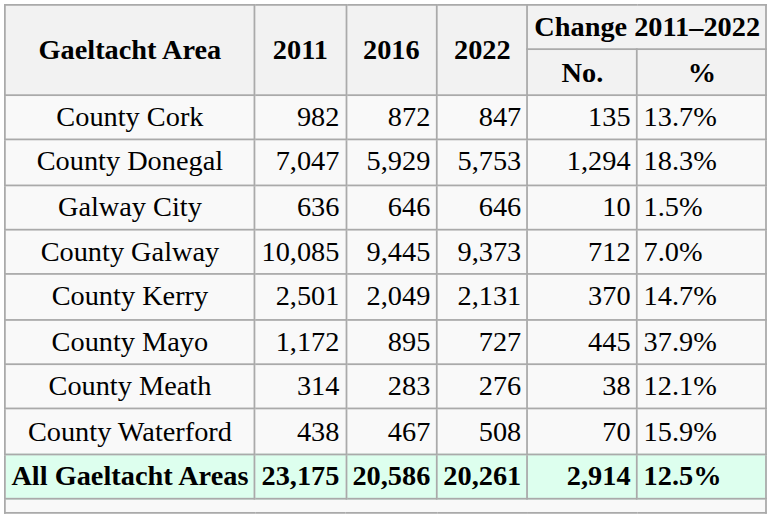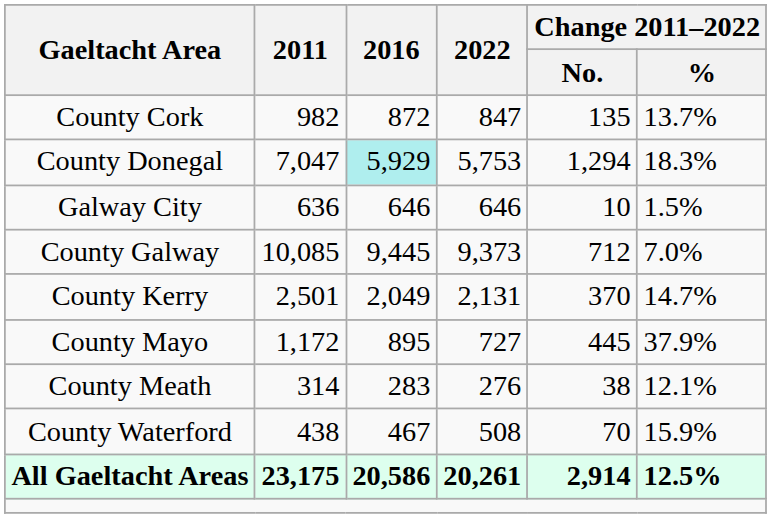(398, 161) no background -> (398, 161) paleturquoise background
